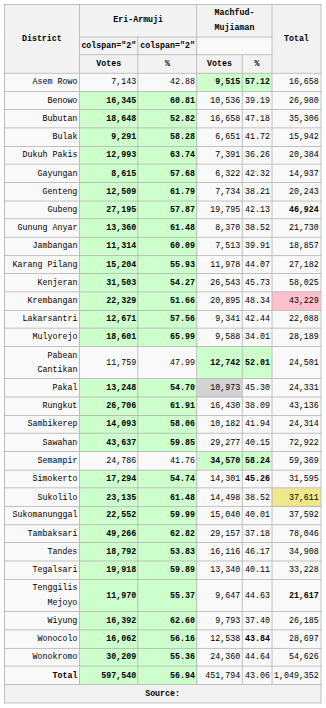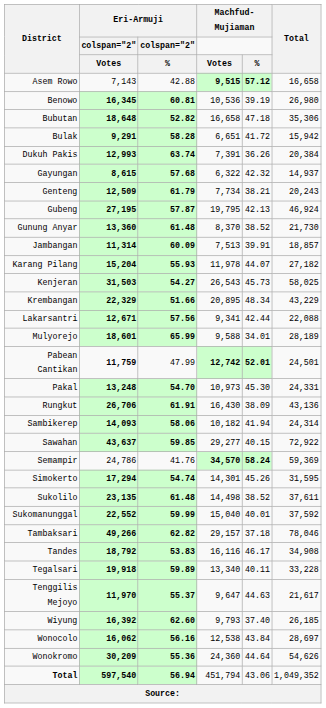(304, 210) bold -> (304, 210) normal
(304, 301) pink background -> (304, 301) no background
(121, 362) normal -> (121, 362) bold
(225, 388) lightgrey background -> (225, 388) no background
(258, 479) bold -> (258, 479) normal
(304, 497) khaki background -> (304, 497) no background
(304, 595) bold -> (304, 595) normal
(258, 639) bold -> (258, 639) normal
